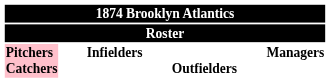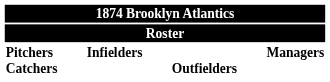(32, 60) pink background -> (32, 60) no background
